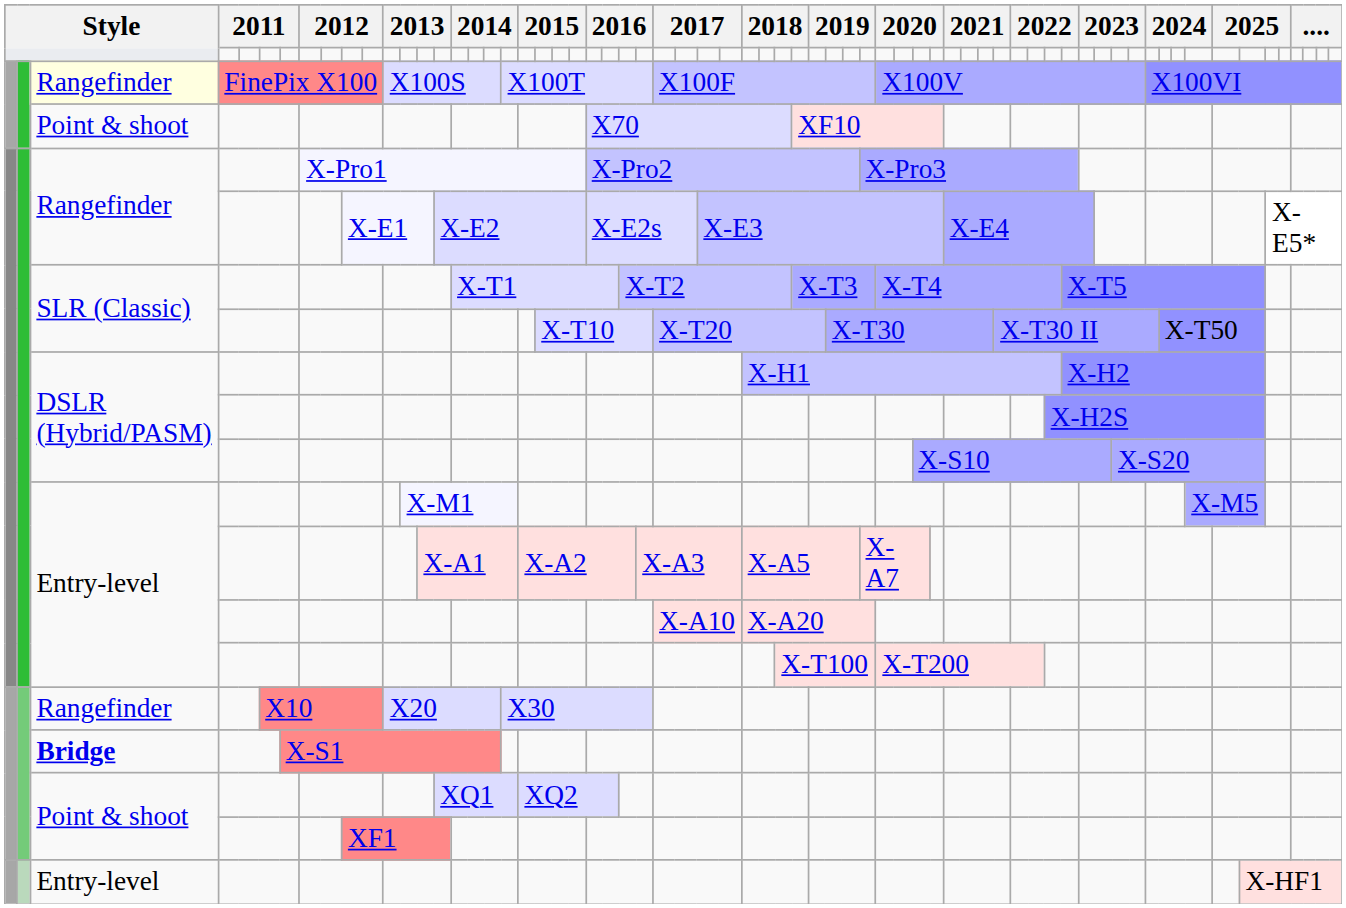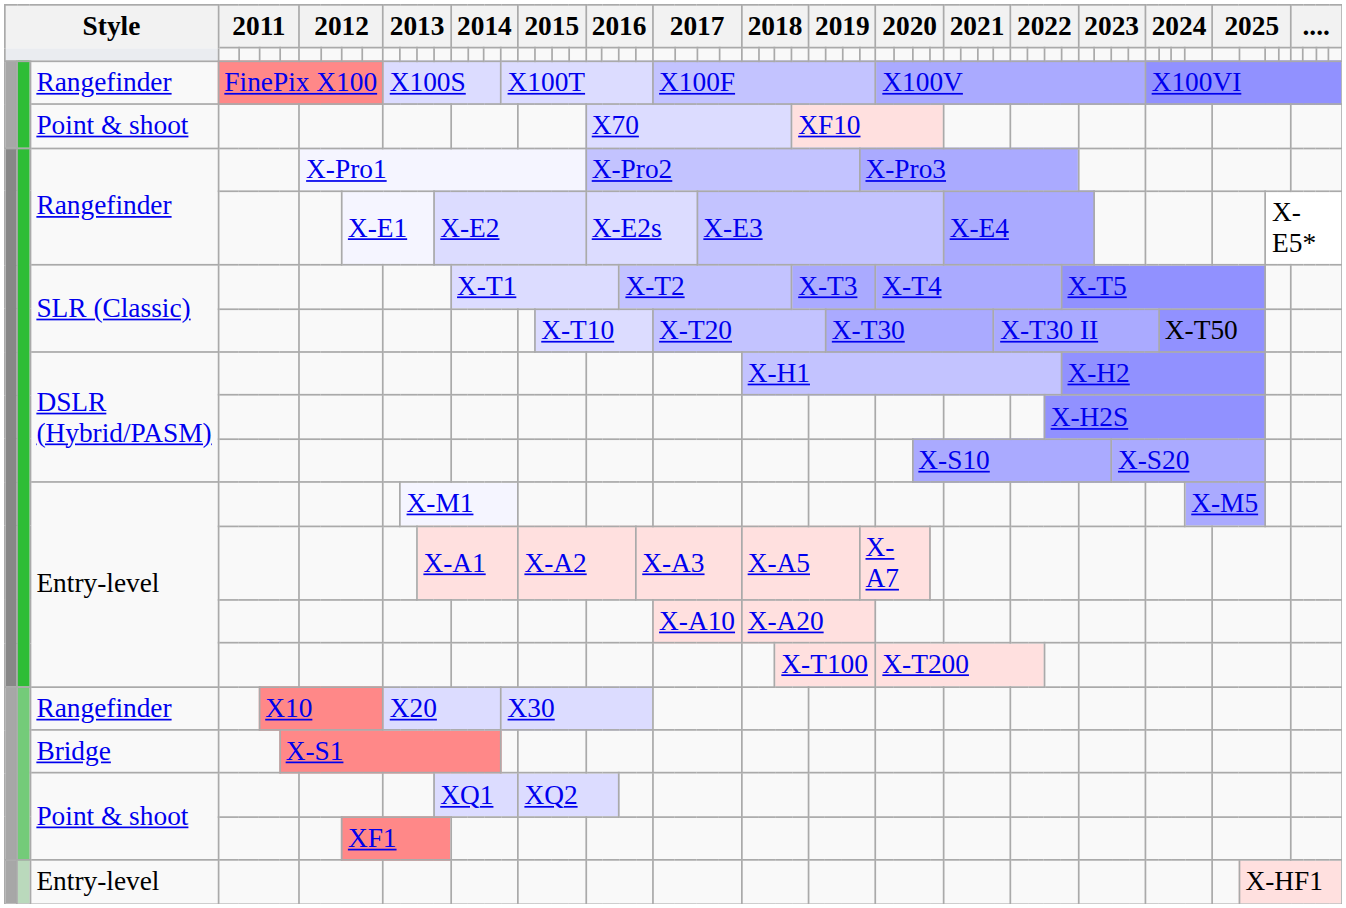(104, 82) lightyellow background -> (104, 82) no background
(76, 751) bold -> (74, 751) normal
